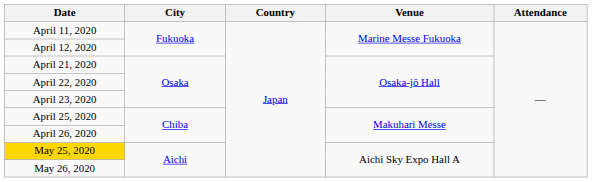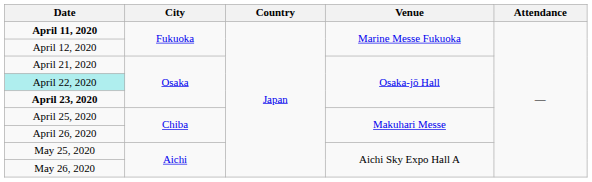(65, 30) normal -> (65, 30) bold
(65, 82) no background -> (65, 82) paleturquoise background
(65, 99) normal -> (65, 99) bold
(65, 151) gold background -> (65, 151) no background
